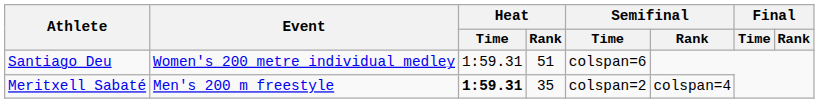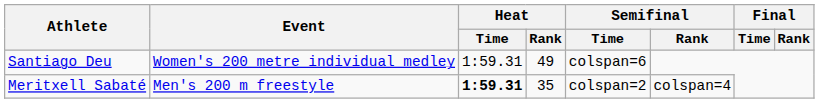(546, 62) 51 -> (546, 62) 49
